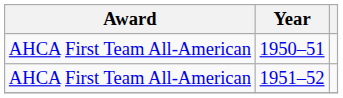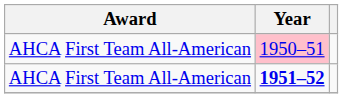(292, 48) no background -> (292, 48) pink background
(292, 78) normal -> (292, 78) bold
